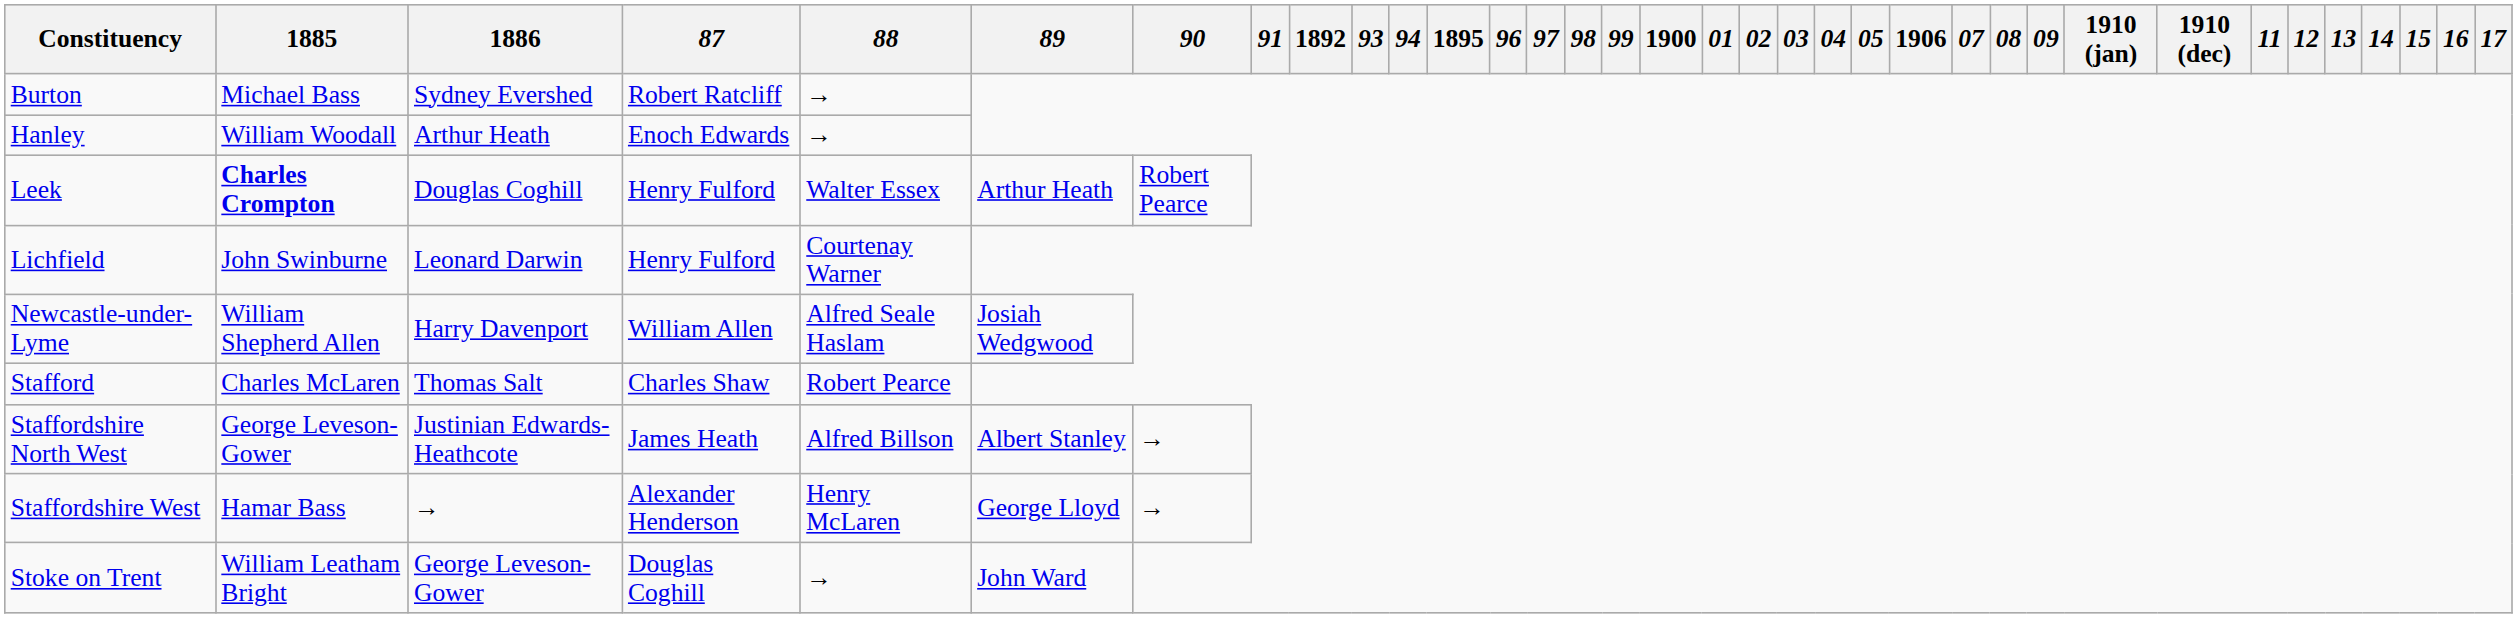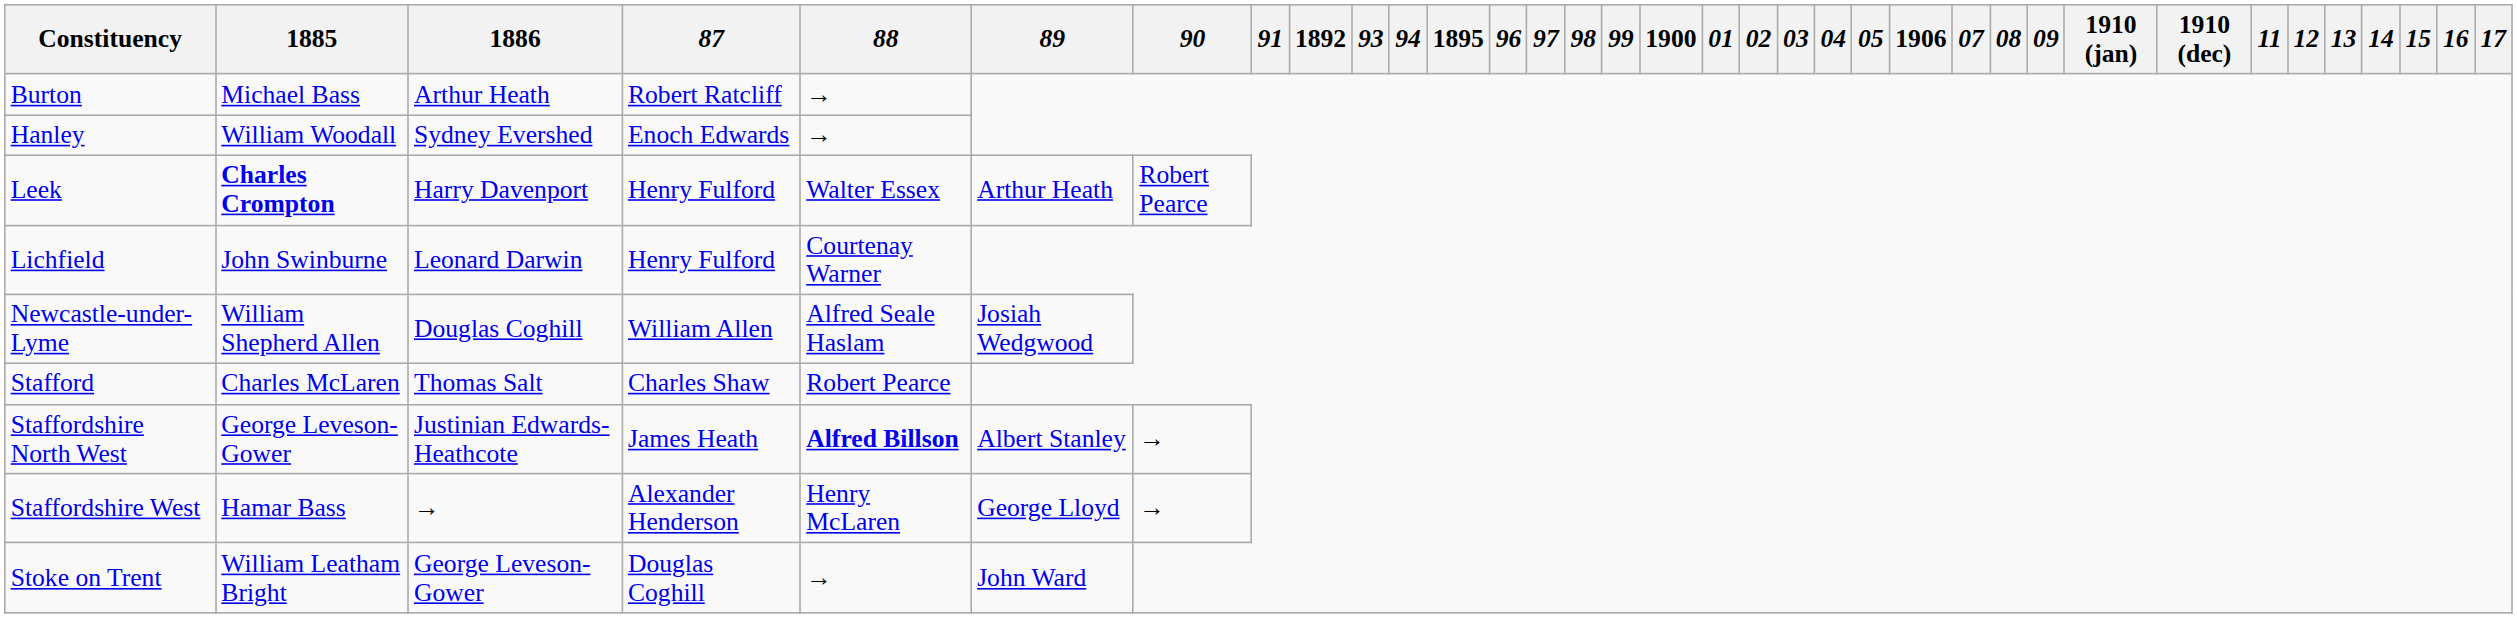(503, 94) Sydney Evershed -> (482, 94) Arthur Heath
(482, 134) Arthur Heath -> (503, 134) Sydney Evershed
(498, 189) Douglas Coghill -> (501, 189) Harry Davenport
(501, 328) Harry Davenport -> (498, 328) Douglas Coghill
(880, 438) normal -> (882, 438) bold
